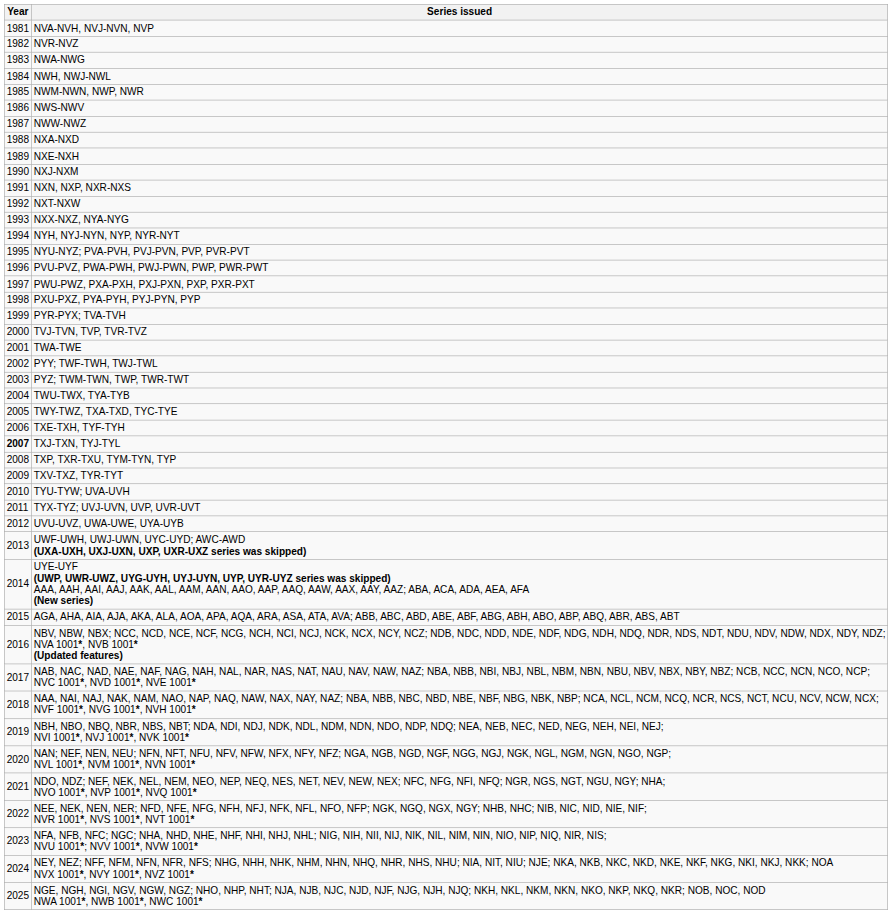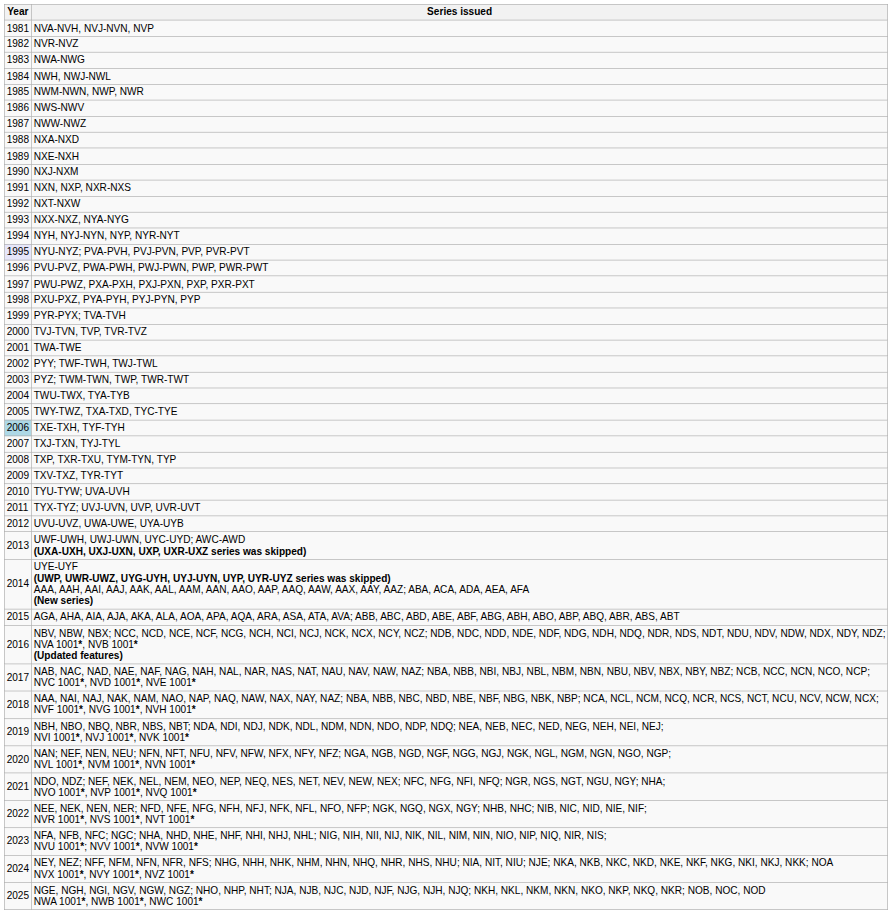(18, 252) no background -> (18, 252) lavender background
(18, 428) no background -> (18, 428) lightblue background
(18, 444) bold -> (18, 444) normal
